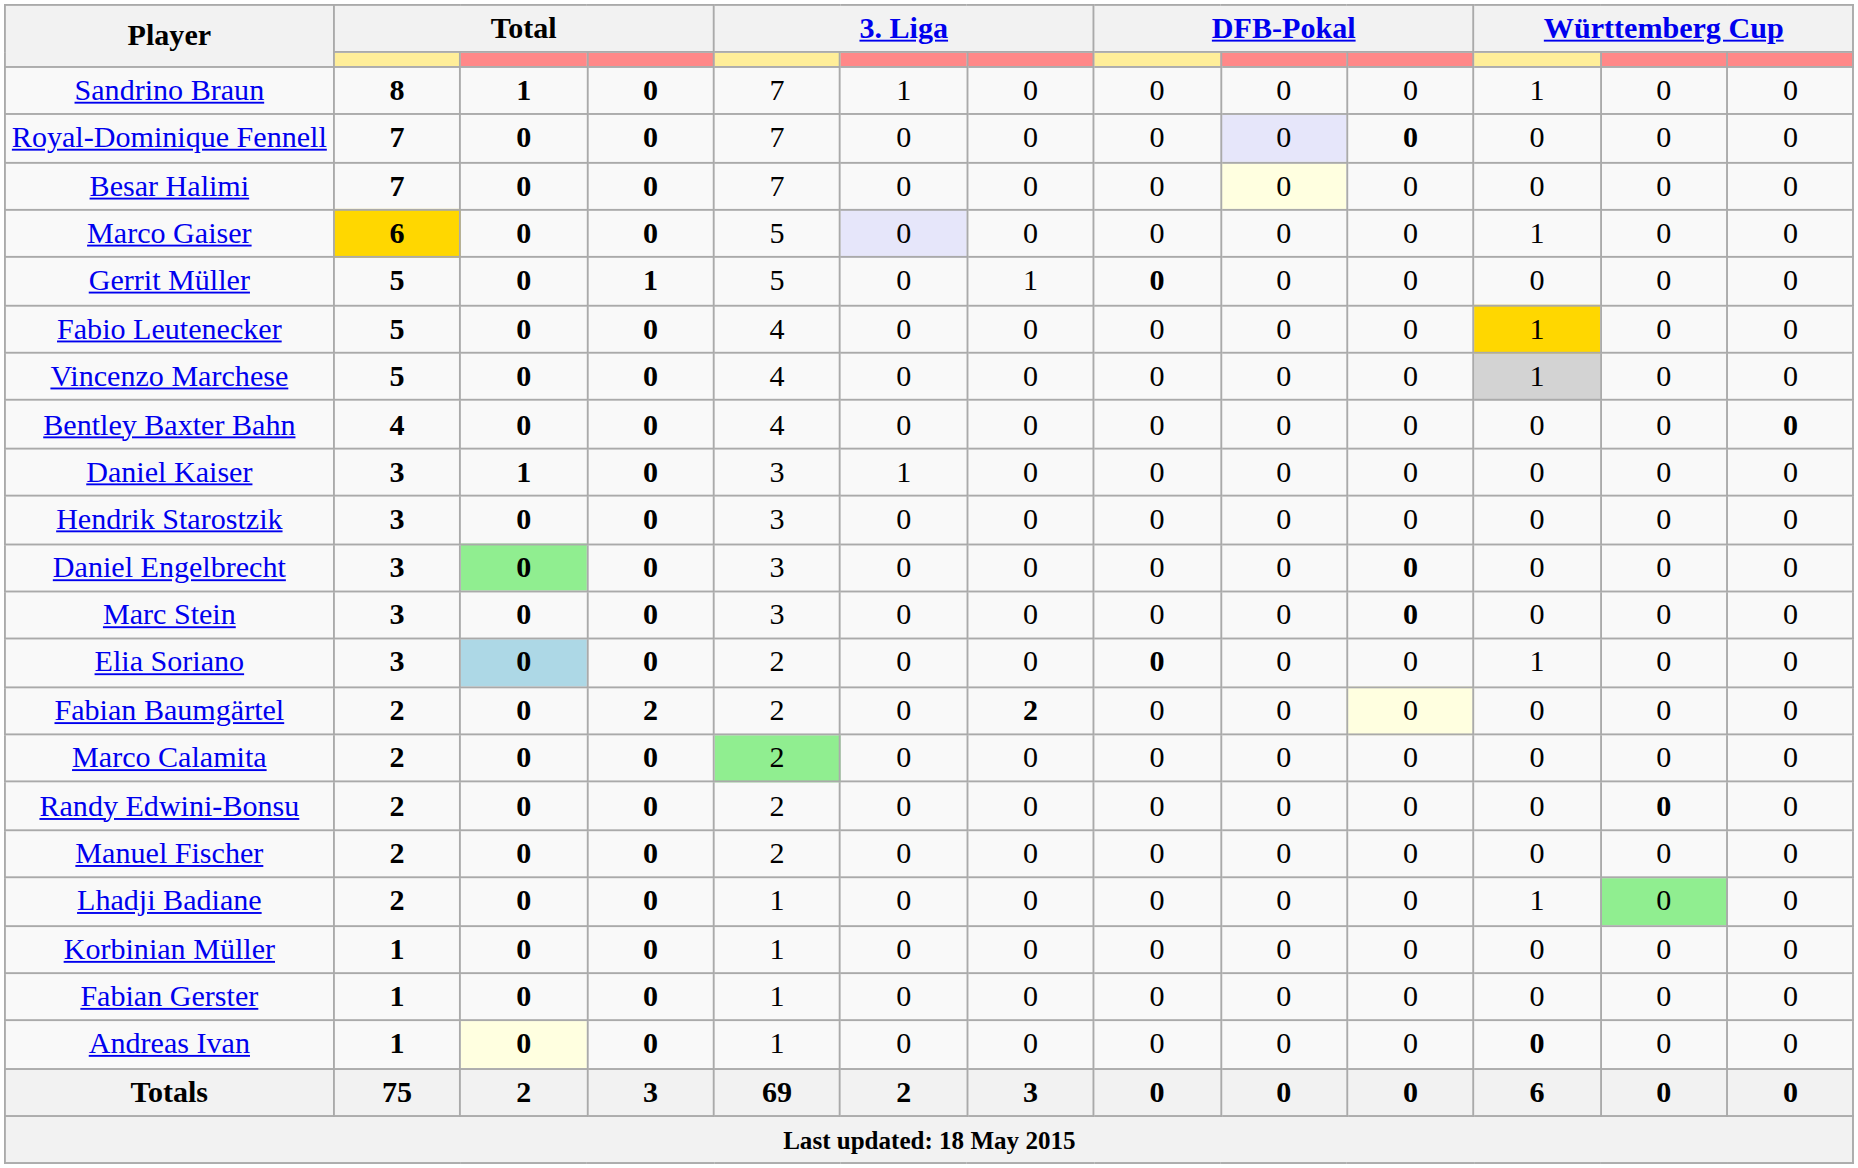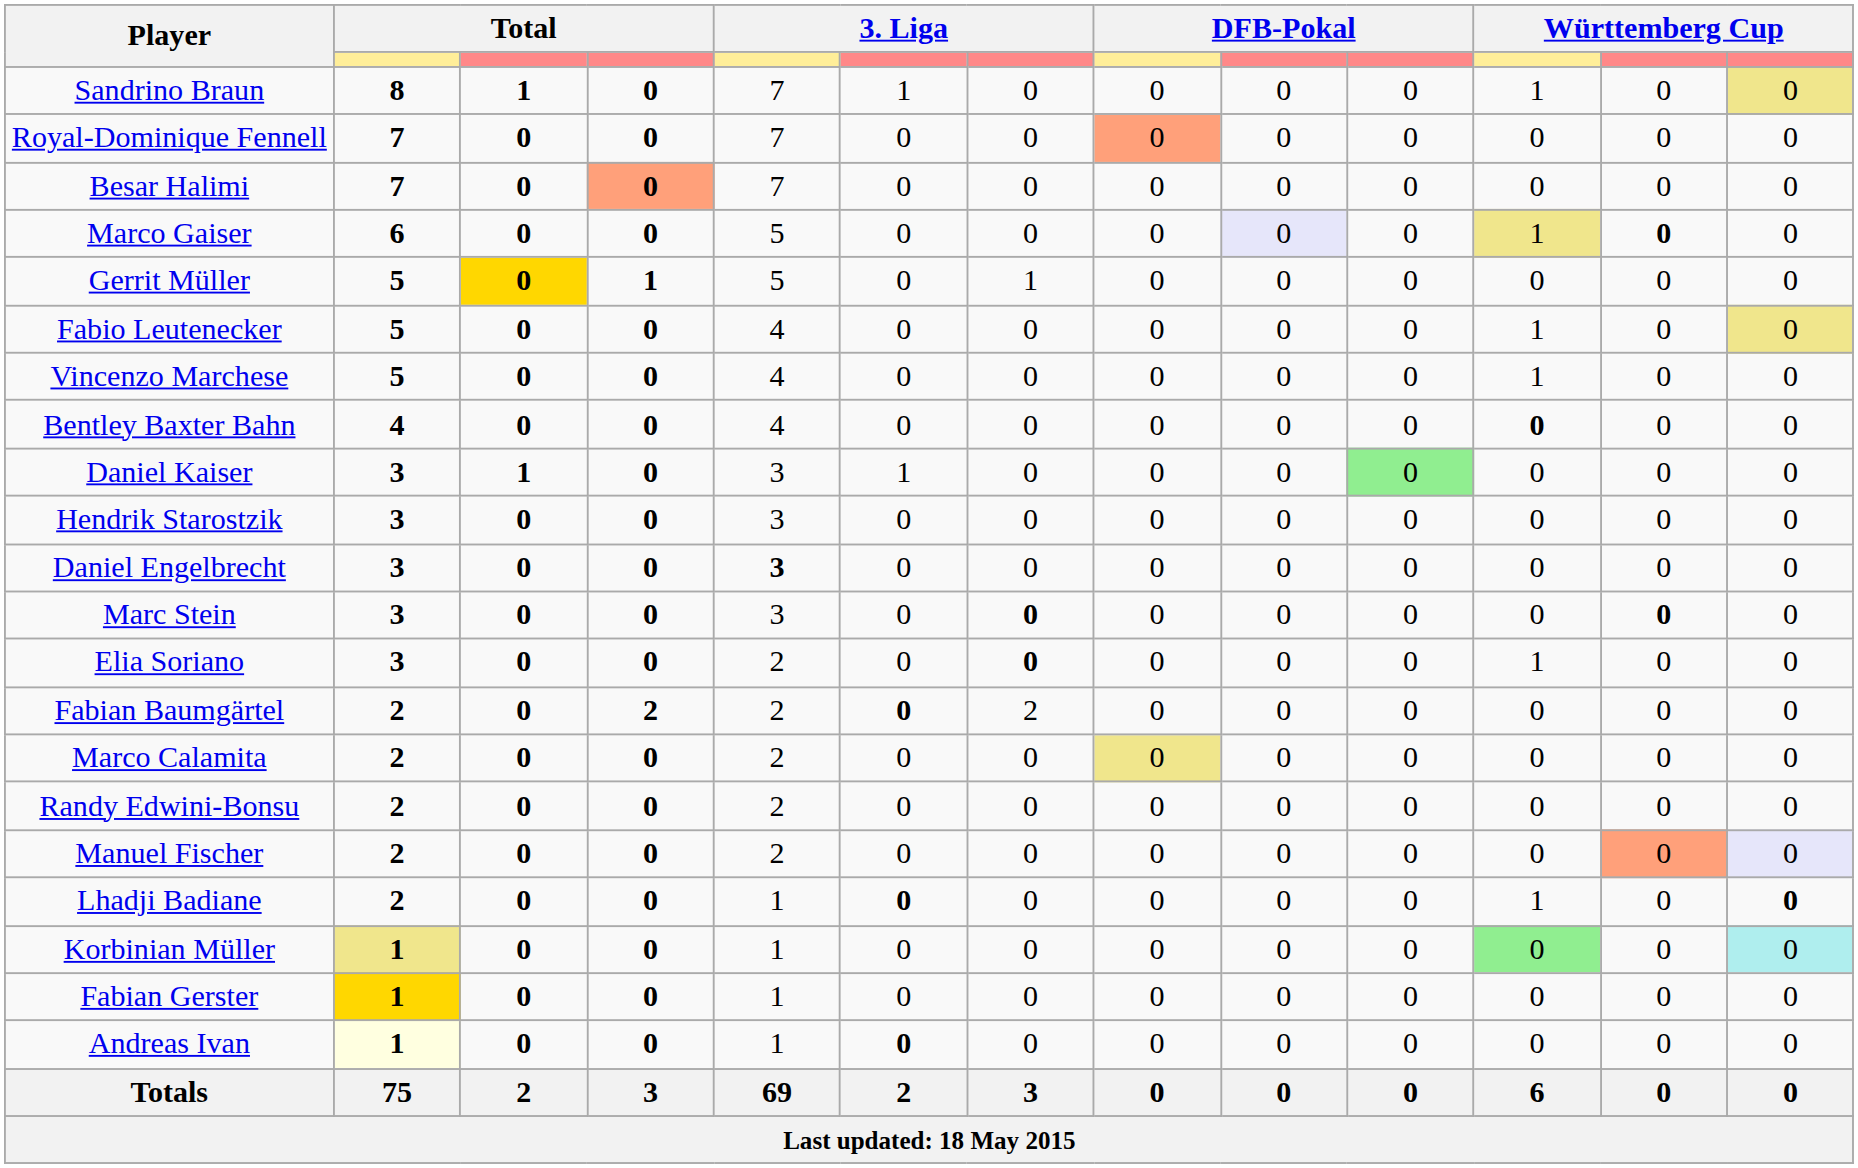(1790, 89) no background -> (1790, 89) khaki background
(1157, 137) no background -> (1157, 137) lightsalmon background
(1284, 137) lavender background -> (1284, 137) no background
(1410, 137) bold -> (1410, 137) normal
(650, 185) no background -> (650, 185) lightsalmon background
(1284, 185) lightyellow background -> (1284, 185) no background
(397, 233) gold background -> (397, 233) no background
(904, 233) lavender background -> (904, 233) no background
(1284, 233) no background -> (1284, 233) lavender background
(1537, 233) no background -> (1537, 233) khaki background
(1664, 233) normal -> (1664, 233) bold
(524, 280) no background -> (524, 280) gold background
(1157, 280) bold -> (1157, 280) normal
(1537, 328) gold background -> (1537, 328) no background
(1790, 328) no background -> (1790, 328) khaki background
(1537, 376) lightgrey background -> (1537, 376) no background
(1537, 423) normal -> (1537, 423) bold
(1790, 423) bold -> (1790, 423) normal
(1410, 471) no background -> (1410, 471) lightgreen background
(524, 566) lightgreen background -> (524, 566) no background
(777, 566) normal -> (777, 566) bold
(1410, 566) bold -> (1410, 566) normal
(1030, 614) normal -> (1030, 614) bold
(1410, 614) bold -> (1410, 614) normal
(1664, 614) normal -> (1664, 614) bold
(524, 662) lightblue background -> (524, 662) no background
(1030, 662) normal -> (1030, 662) bold
(1157, 662) bold -> (1157, 662) normal
(904, 710) normal -> (904, 710) bold
(1030, 710) bold -> (1030, 710) normal
(1410, 710) lightyellow background -> (1410, 710) no background
(777, 757) lightgreen background -> (777, 757) no background
(1157, 757) no background -> (1157, 757) khaki background
(1664, 805) bold -> (1664, 805) normal
(1664, 853) no background -> (1664, 853) lightsalmon background
(1790, 853) no background -> (1790, 853) lavender background
(904, 900) normal -> (904, 900) bold
(1664, 900) lightgreen background -> (1664, 900) no background
(1790, 900) normal -> (1790, 900) bold
(397, 948) no background -> (397, 948) khaki background
(1537, 948) no background -> (1537, 948) lightgreen background
(1790, 948) no background -> (1790, 948) paleturquoise background
(397, 996) no background -> (397, 996) gold background
(397, 1044) no background -> (397, 1044) lightyellow background
(524, 1044) lightyellow background -> (524, 1044) no background
(904, 1044) normal -> (904, 1044) bold
(1537, 1044) bold -> (1537, 1044) normal
